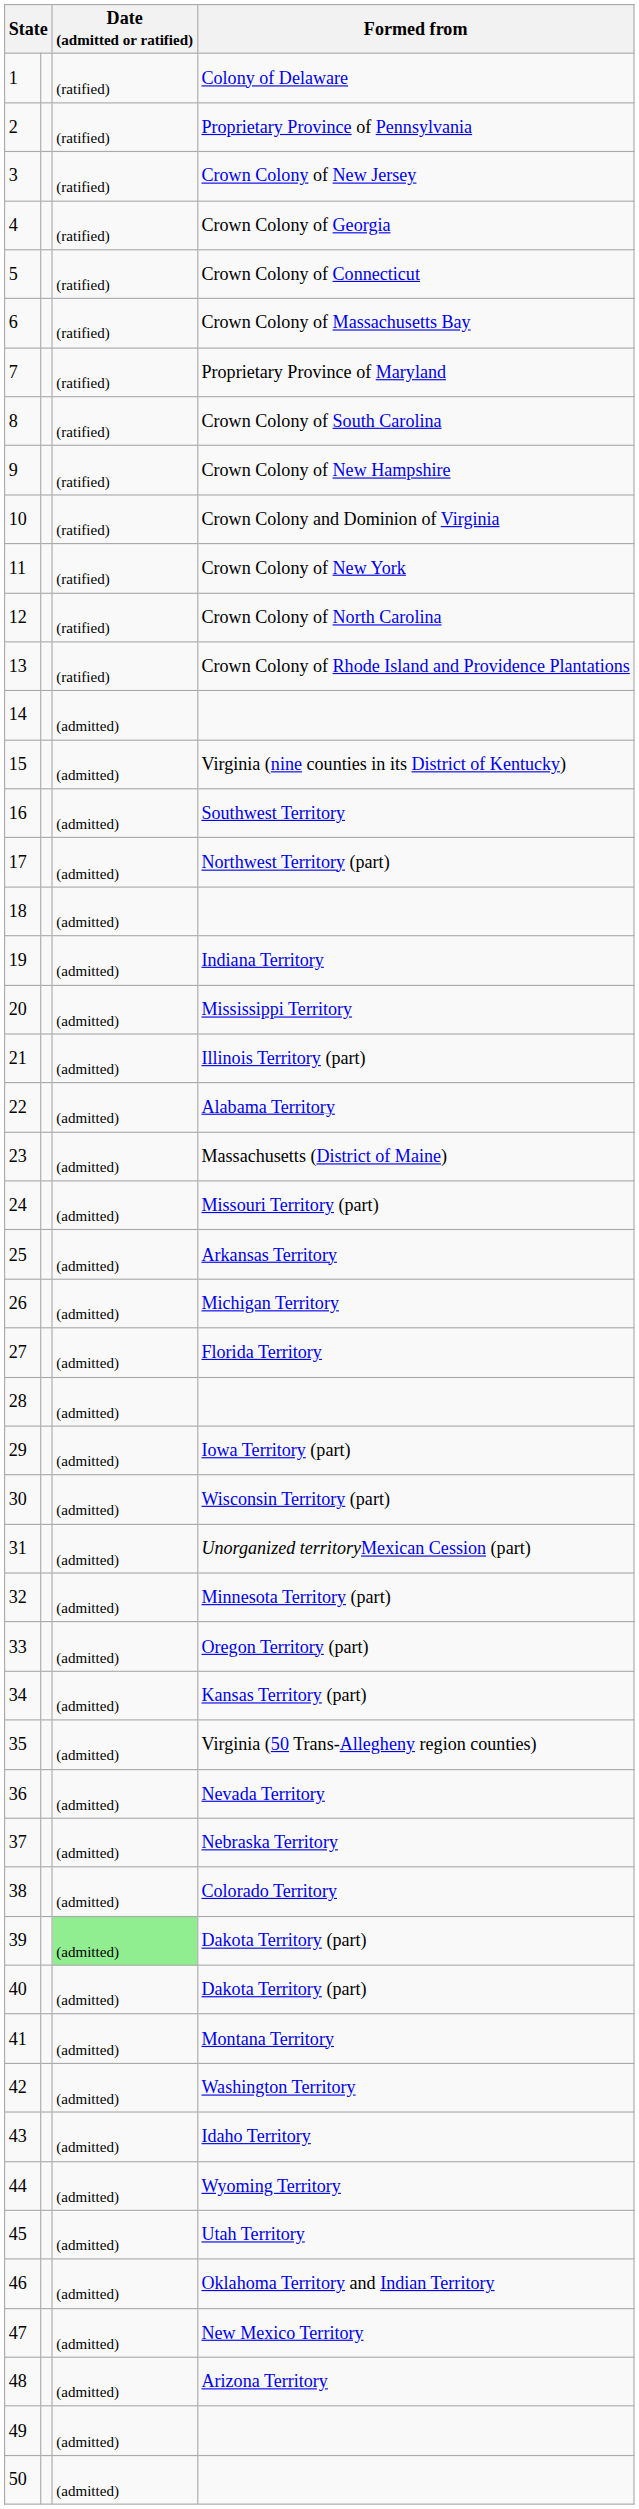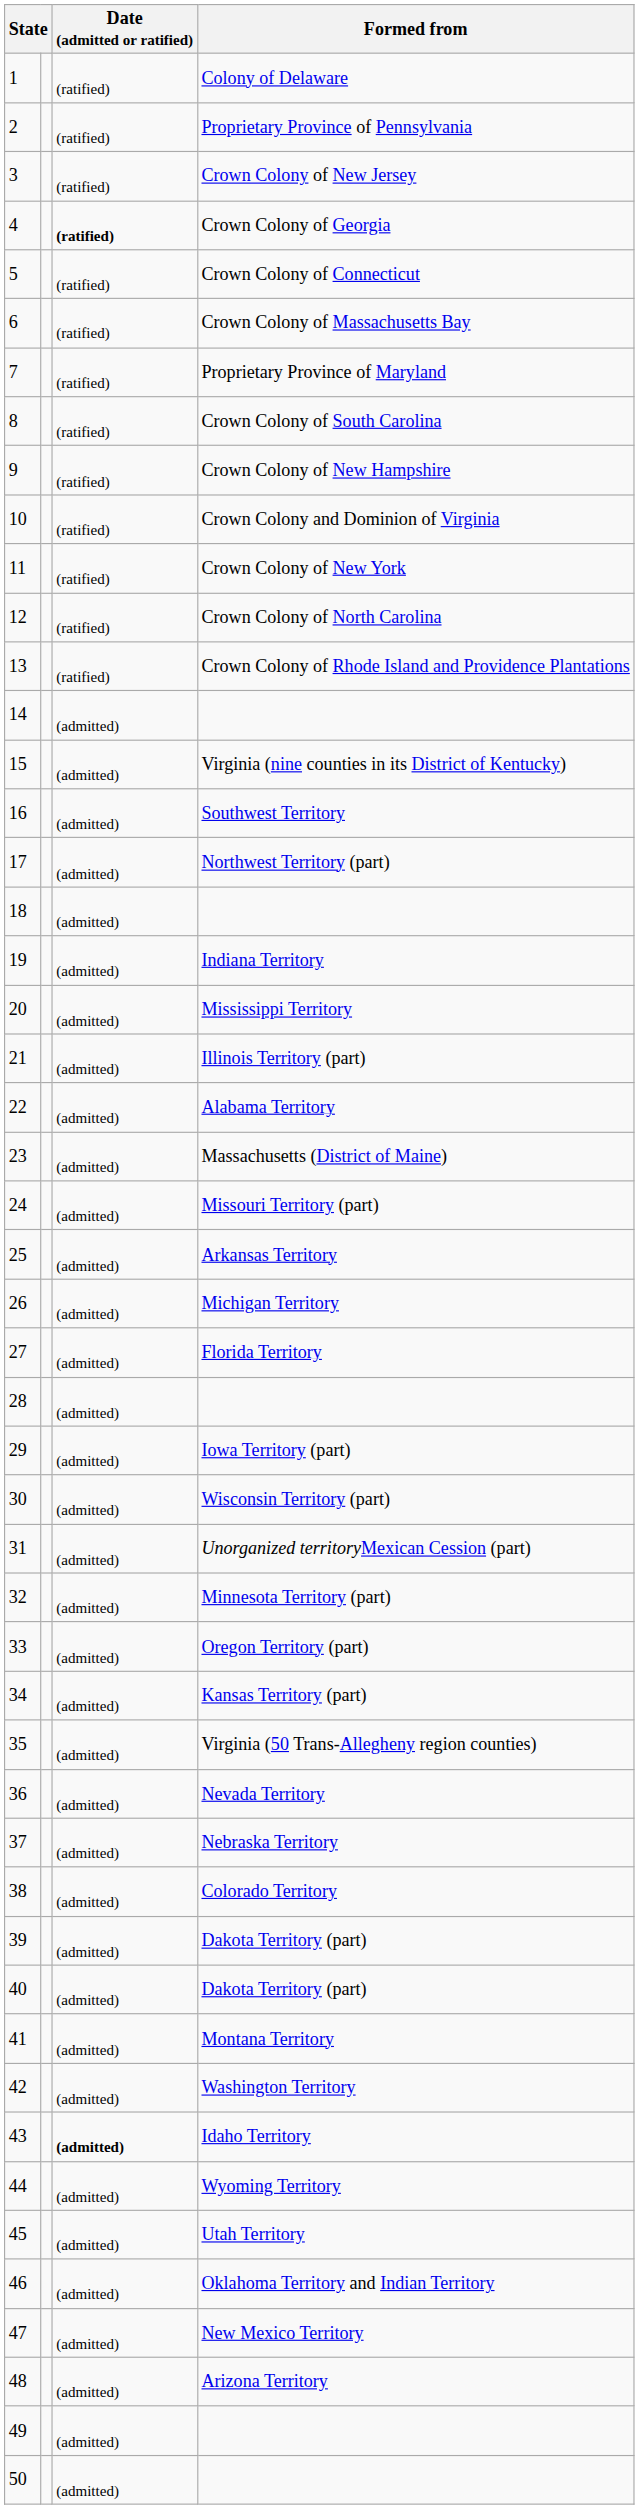(83, 236) normal -> (85, 235) bold
(88, 1951) lightgreen background -> (88, 1951) no background
(88, 2147) normal -> (90, 2146) bold
